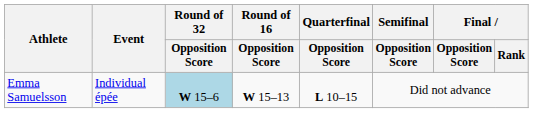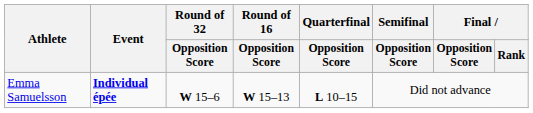(120, 90) normal -> (121, 90) bold
(199, 97) lightblue background -> (200, 97) no background
